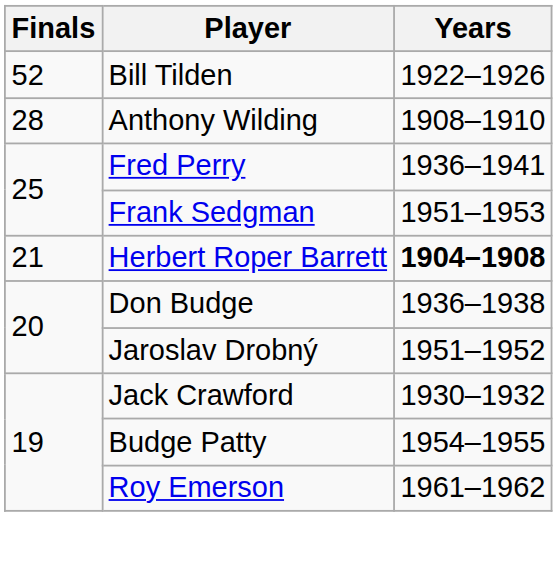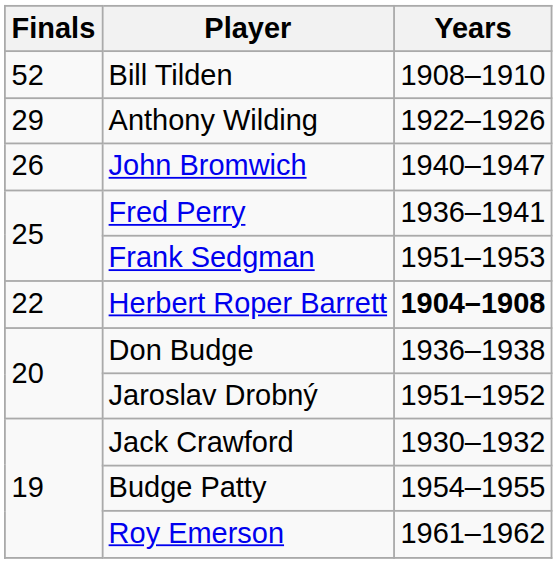(473, 74) 1922–1926 -> (473, 74) 1908–1910
(28, 120) 28 -> (28, 120) 29
(473, 120) 1908–1910 -> (473, 120) 1922–1926
+ row: (208, 166)
(28, 258) 21 -> (28, 303) 22
